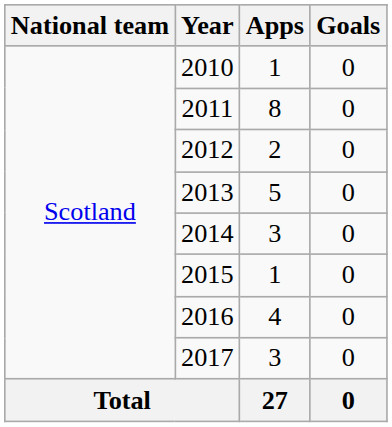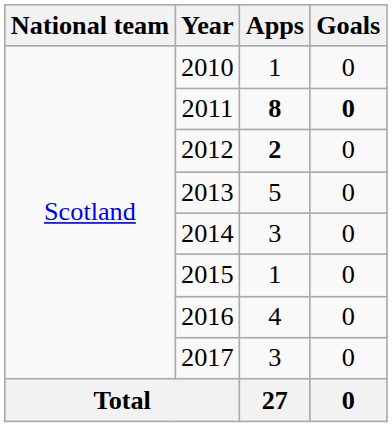(275, 108) normal -> (275, 108) bold
(348, 108) normal -> (348, 108) bold
(275, 150) normal -> (275, 150) bold
